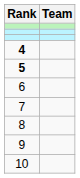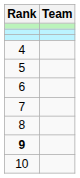(22, 49) bold -> (22, 49) normal
(22, 68) bold -> (22, 68) normal
(22, 144) normal -> (22, 144) bold
